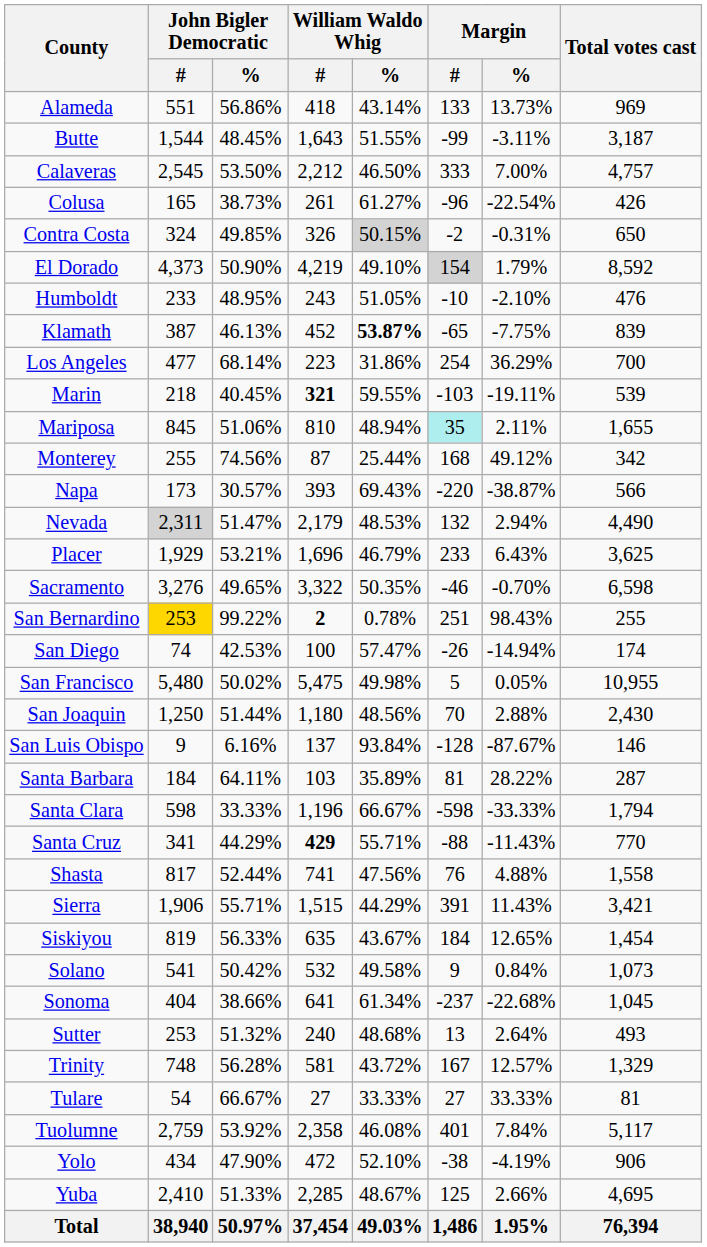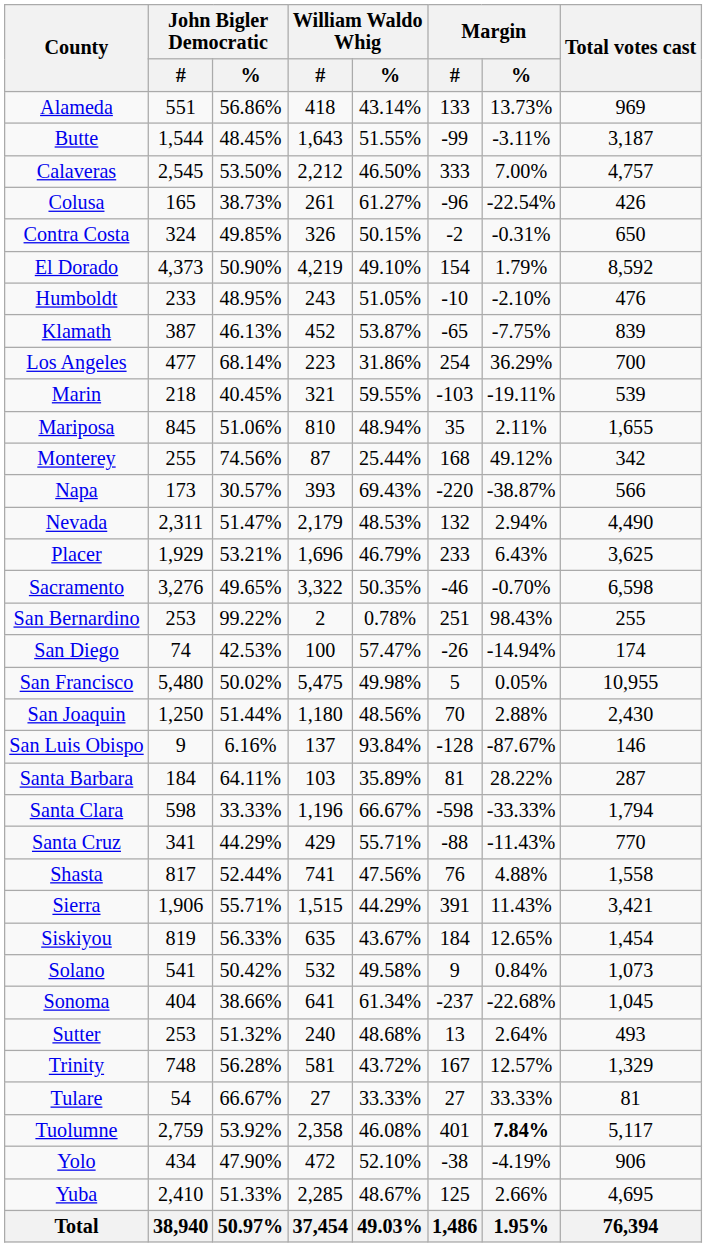(390, 235) lightgrey background -> (390, 235) no background
(455, 266) lightgrey background -> (455, 266) no background
(390, 330) bold -> (390, 330) normal
(320, 394) bold -> (320, 394) normal
(455, 426) paleturquoise background -> (455, 426) no background
(181, 522) lightgrey background -> (181, 522) no background
(181, 618) gold background -> (181, 618) no background
(320, 618) bold -> (320, 618) normal
(320, 842) bold -> (320, 842) normal
(521, 1130) normal -> (521, 1130) bold
